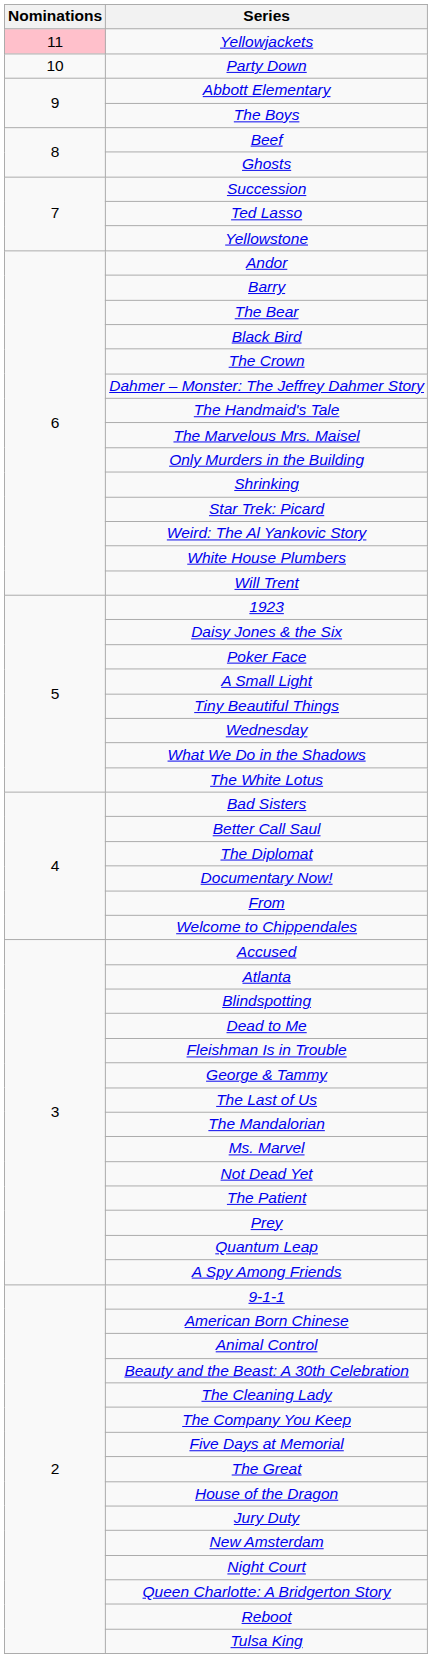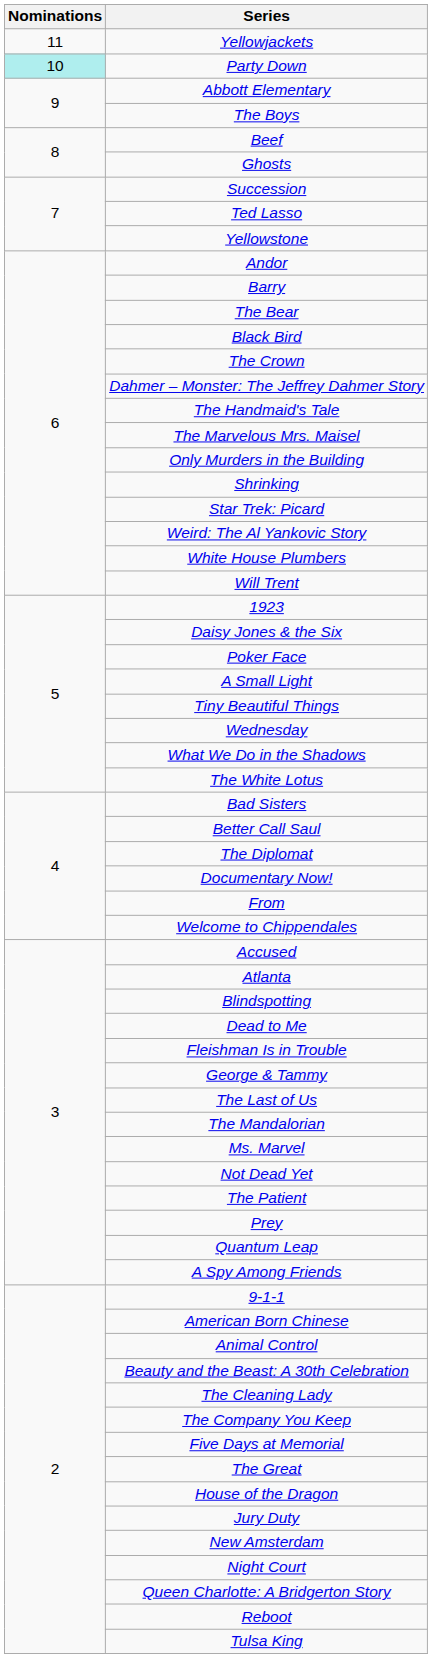(55, 41) pink background -> (55, 41) no background
(55, 66) no background -> (55, 66) paleturquoise background
